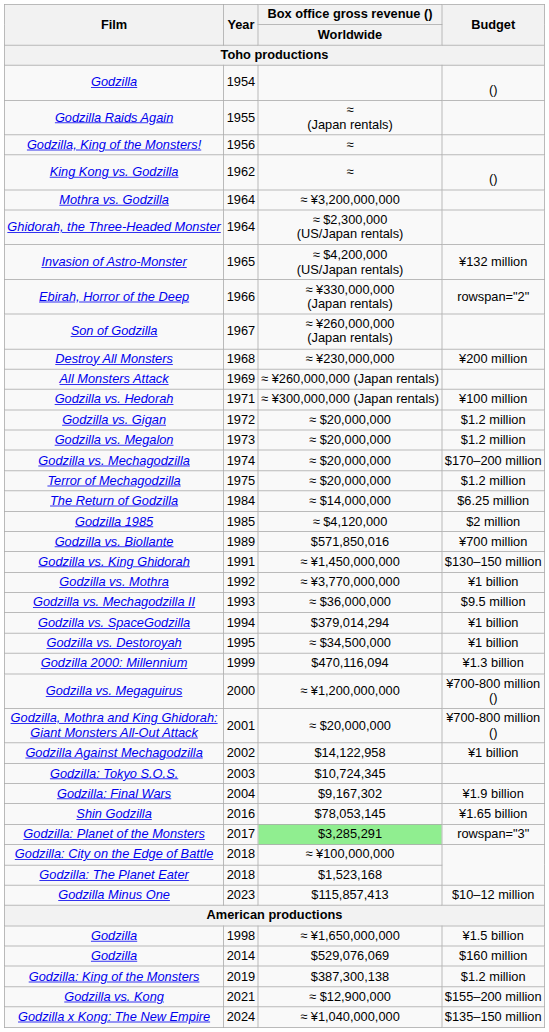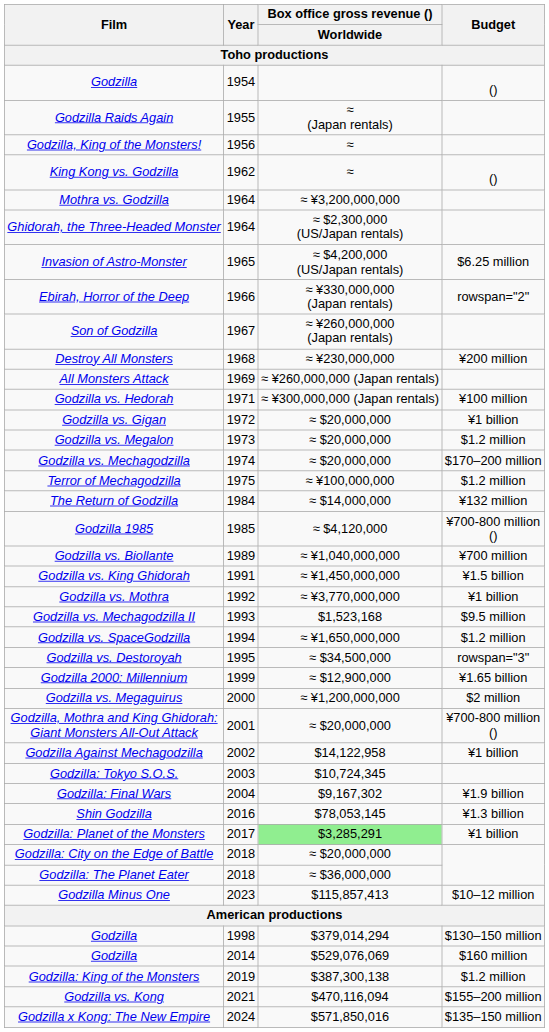(493, 262) ¥132 million -> (493, 262) $6.25 million
(493, 419) $1.2 million -> (493, 419) ¥1 billion
(350, 480) ≈ $20,000,000 -> (350, 480) ≈ ¥100,000,000
(493, 501) $6.25 million -> (493, 501) ¥132 million
(493, 521) $2 million -> (493, 528) ¥700-800 million ()
(350, 541) $571,850,016 -> (350, 556) ≈ ¥1,040,000,000
(493, 562) $130–150 million -> (493, 576) ¥1.5 billion
(350, 602) ≈ $36,000,000 -> (350, 617) $1,523,168
(350, 622) $379,014,294 -> (350, 637) ≈ ¥1,650,000,000
(493, 622) ¥1 billion -> (493, 637) $1.2 million
(493, 643) ¥1 billion -> (493, 657) rowspan="3"
(350, 663) $470,116,094 -> (350, 677) ≈ $12,900,000
(493, 663) ¥1.3 billion -> (493, 677) ¥1.65 billion
(493, 691) ¥700-800 million () -> (493, 698) $2 million
(493, 814) ¥1.65 billion -> (493, 814) ¥1.3 billion
(493, 834) rowspan="3" -> (493, 834) ¥1 billion
(350, 854) ≈ ¥100,000,000 -> (350, 854) ≈ $20,000,000
(350, 875) $1,523,168 -> (350, 875) ≈ $36,000,000
(350, 935) ≈ ¥1,650,000,000 -> (350, 935) $379,014,294
(493, 935) ¥1.5 billion -> (493, 935) $130–150 million
(350, 996) ≈ $12,900,000 -> (350, 996) $470,116,094
(350, 1017) ≈ ¥1,040,000,000 -> (350, 1017) $571,850,016
